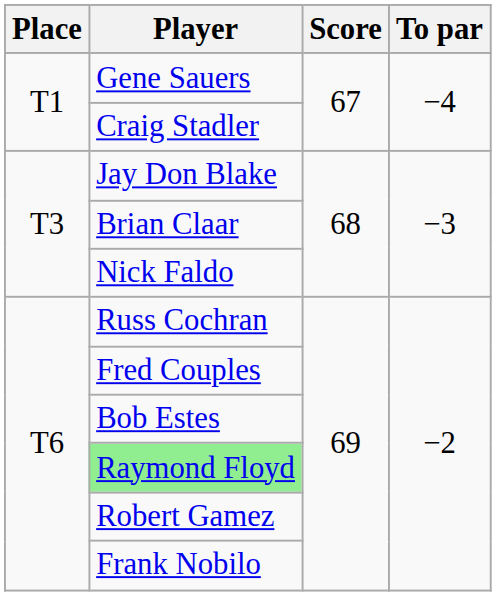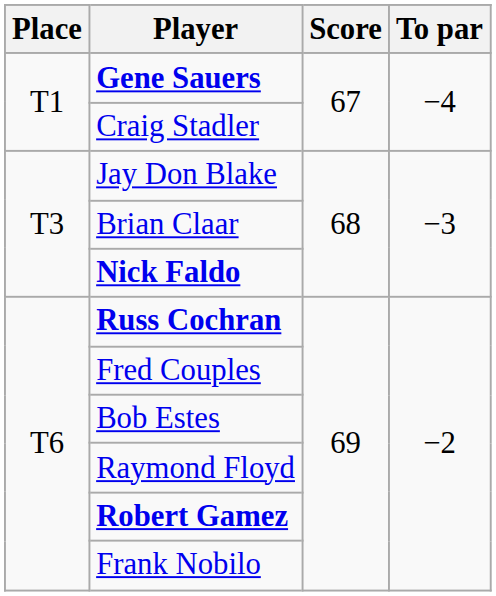(173, 77) normal -> (178, 77) bold
(165, 272) normal -> (168, 272) bold
(182, 321) normal -> (189, 321) bold
(196, 467) lightgreen background -> (196, 467) no background
(185, 516) normal -> (192, 516) bold
